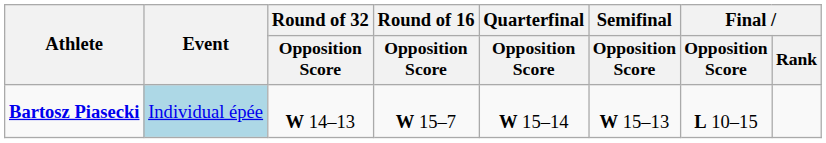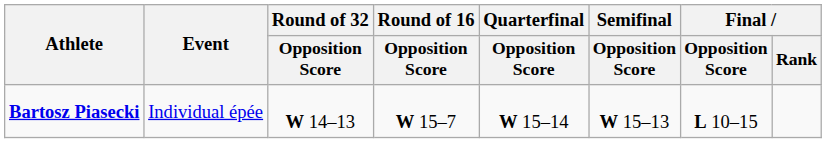(206, 111) lightblue background -> (206, 111) no background
